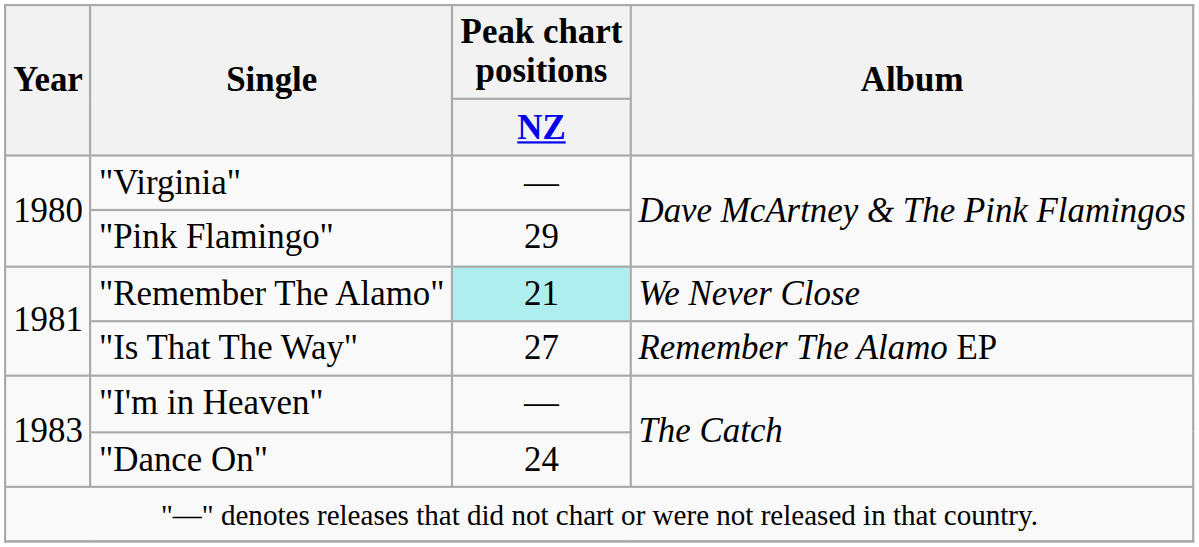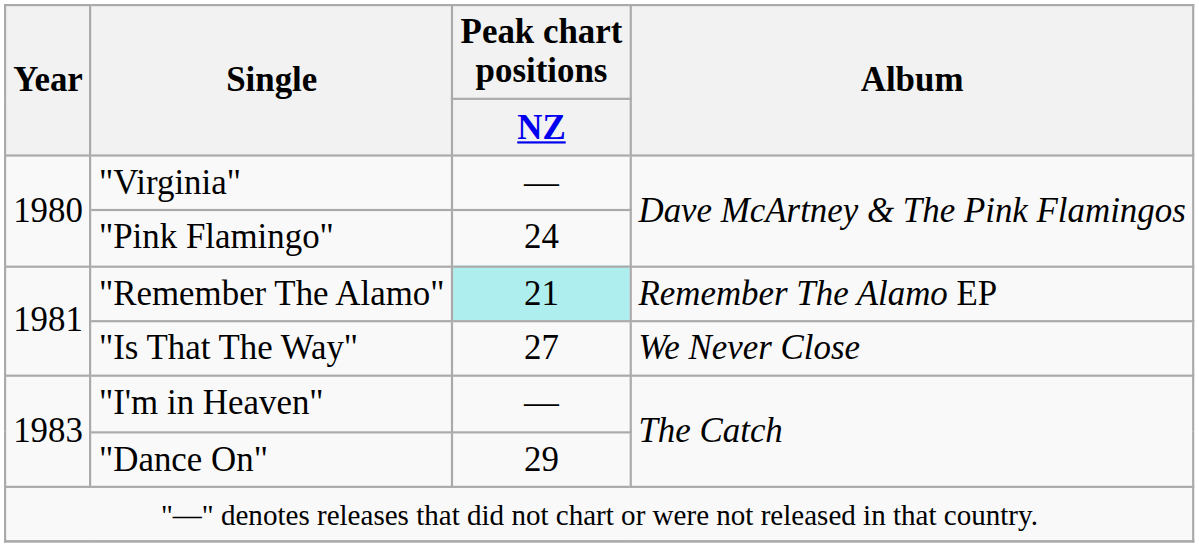(541, 237) 29 -> (541, 237) 24
(749, 292) We Never Close -> (818, 292) Remember The Alamo EP
(818, 347) Remember The Alamo EP -> (749, 347) We Never Close
(541, 458) 24 -> (541, 458) 29
